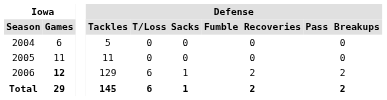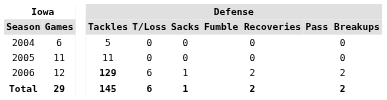(59, 73) bold -> (59, 73) normal
(108, 73) normal -> (108, 73) bold
